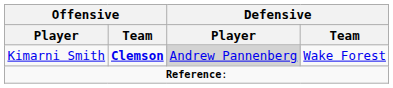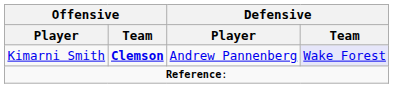(233, 55) lightgrey background -> (233, 55) no background
(345, 55) no background -> (345, 55) lavender background
